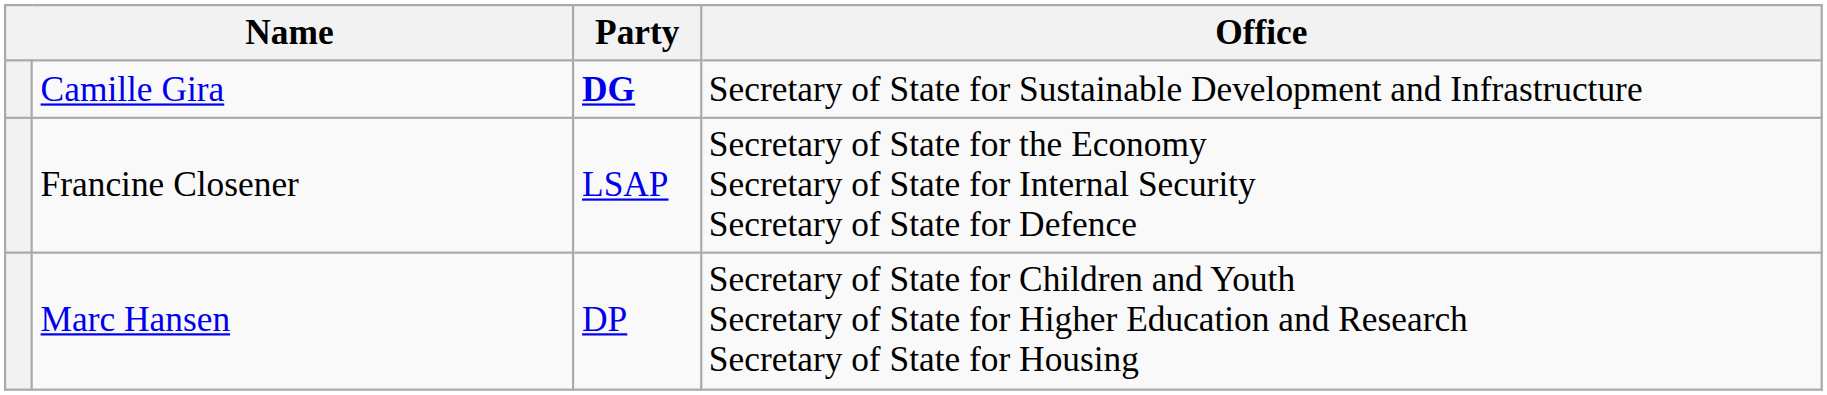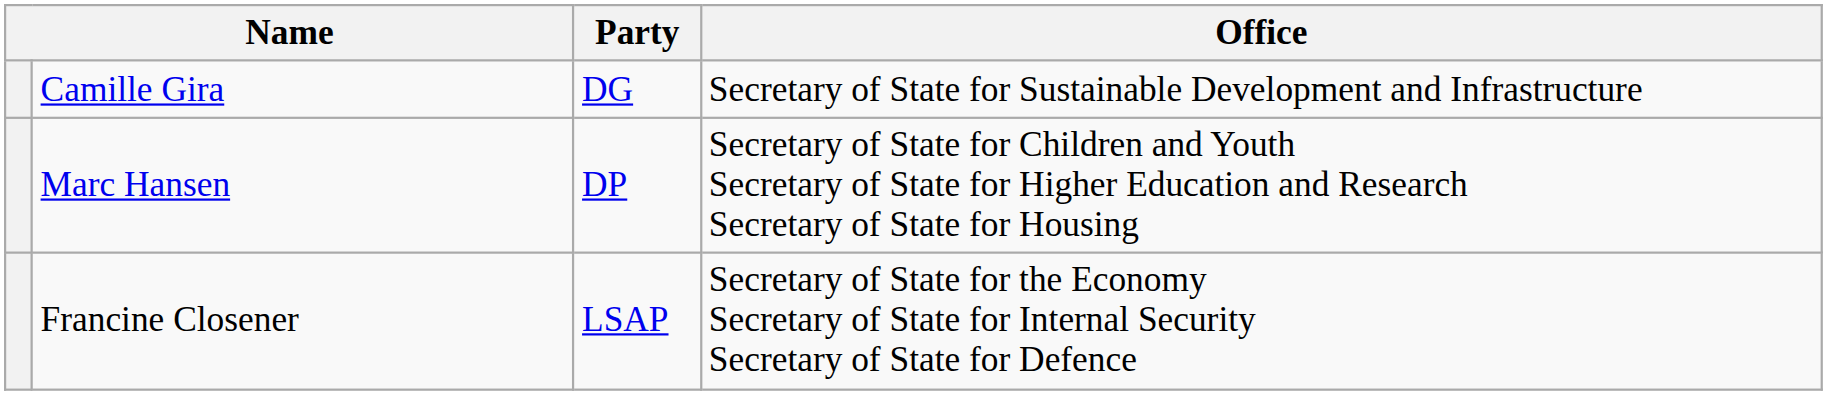(609, 88) bold -> (608, 88) normal
rows swapped: (170, 184) <-> (135, 320)
